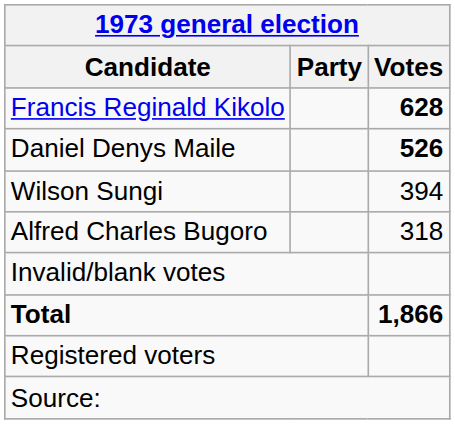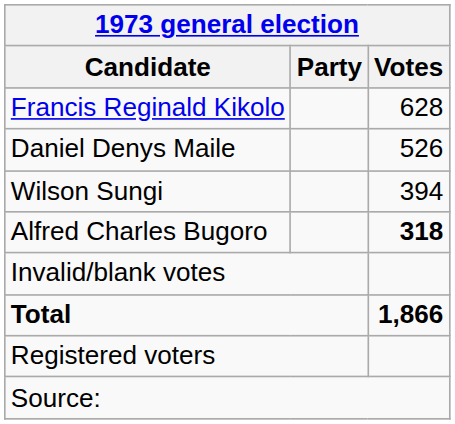(421, 107) bold -> (421, 107) normal
(421, 149) bold -> (421, 149) normal
(421, 231) normal -> (421, 231) bold
